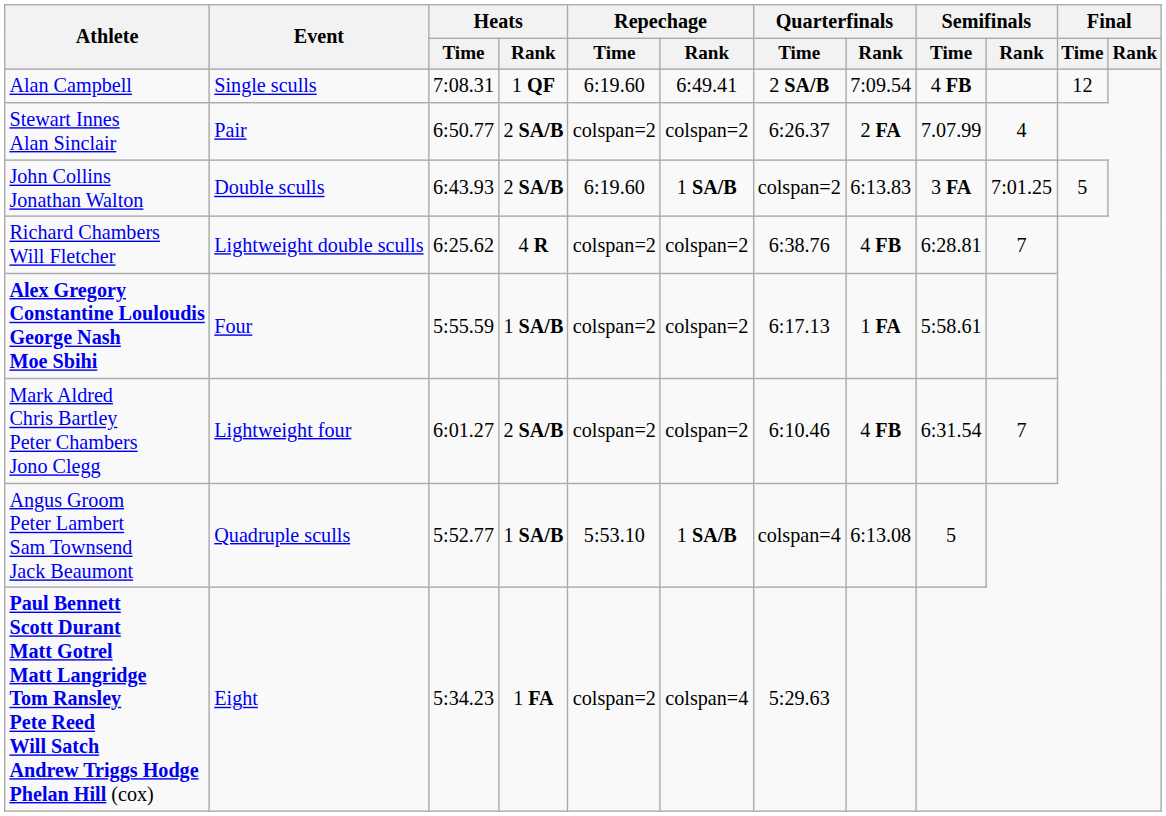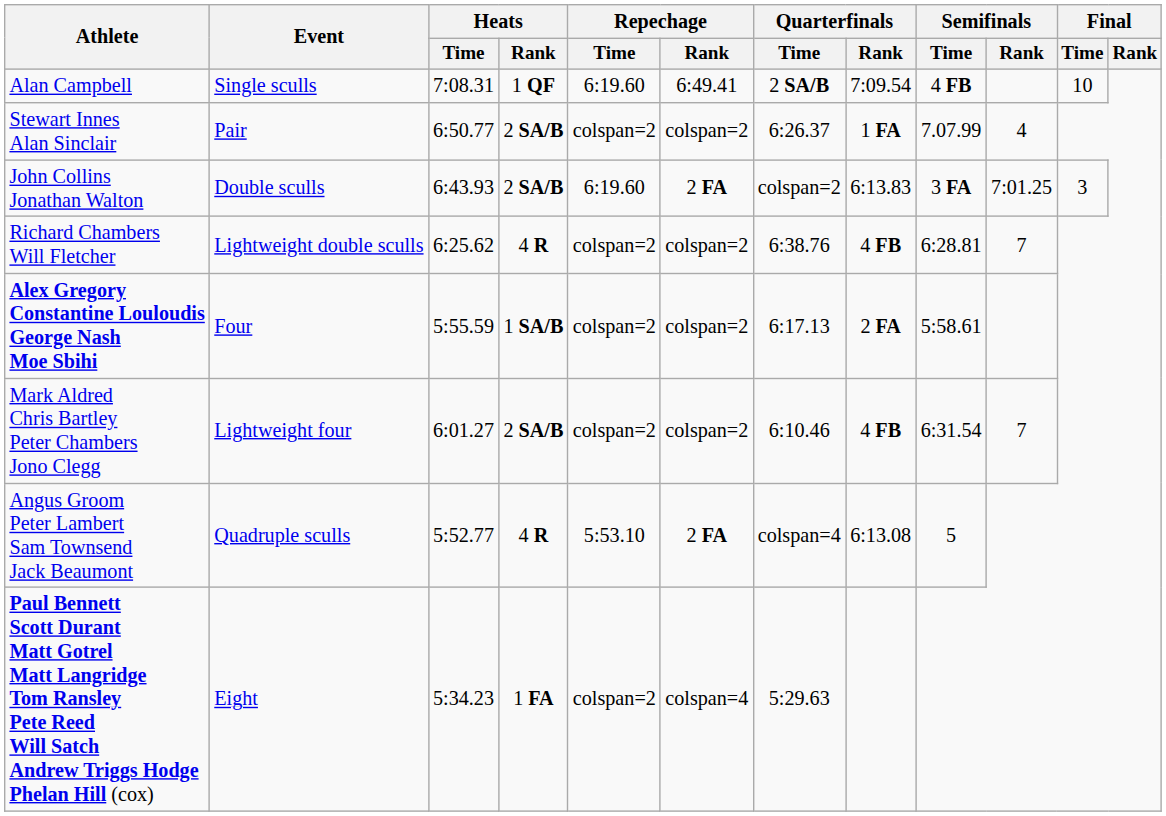(1082, 86) 12 -> (1082, 86) 10
(881, 131) 2 FA -> (881, 131) 1 FA
(707, 188) 1 SA/B -> (707, 188) 2 FA
(1082, 188) 5 -> (1082, 188) 3
(881, 326) 1 FA -> (881, 326) 2 FA
(533, 535) 1 SA/B -> (533, 535) 4 R
(707, 535) 1 SA/B -> (707, 535) 2 FA
